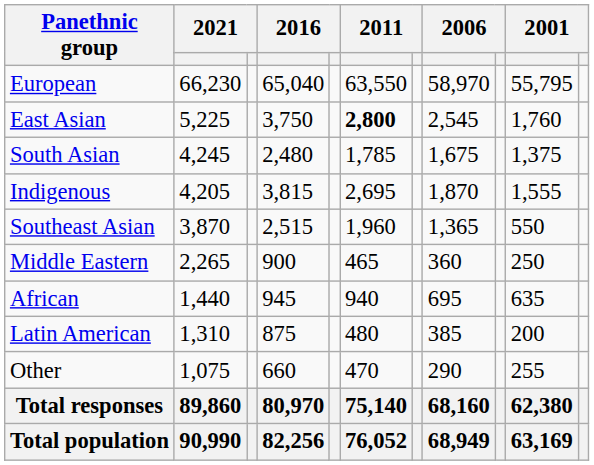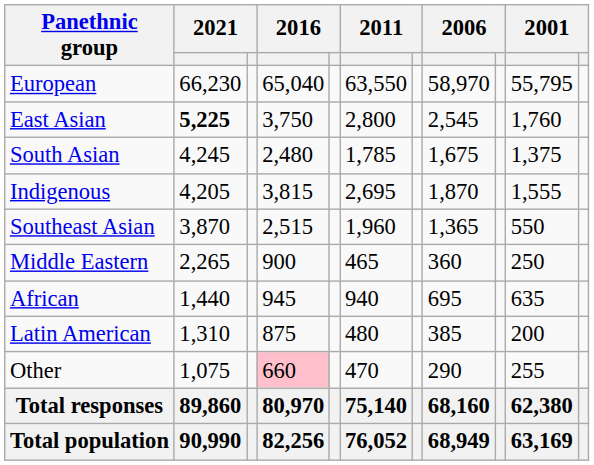(205, 119) normal -> (205, 119) bold
(370, 119) bold -> (370, 119) normal
(279, 369) no background -> (279, 369) pink background
